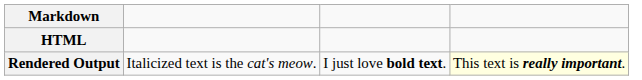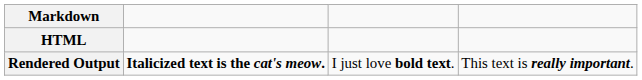(221, 63) normal -> (226, 63) bold
(539, 63) lightyellow background -> (548, 63) no background
